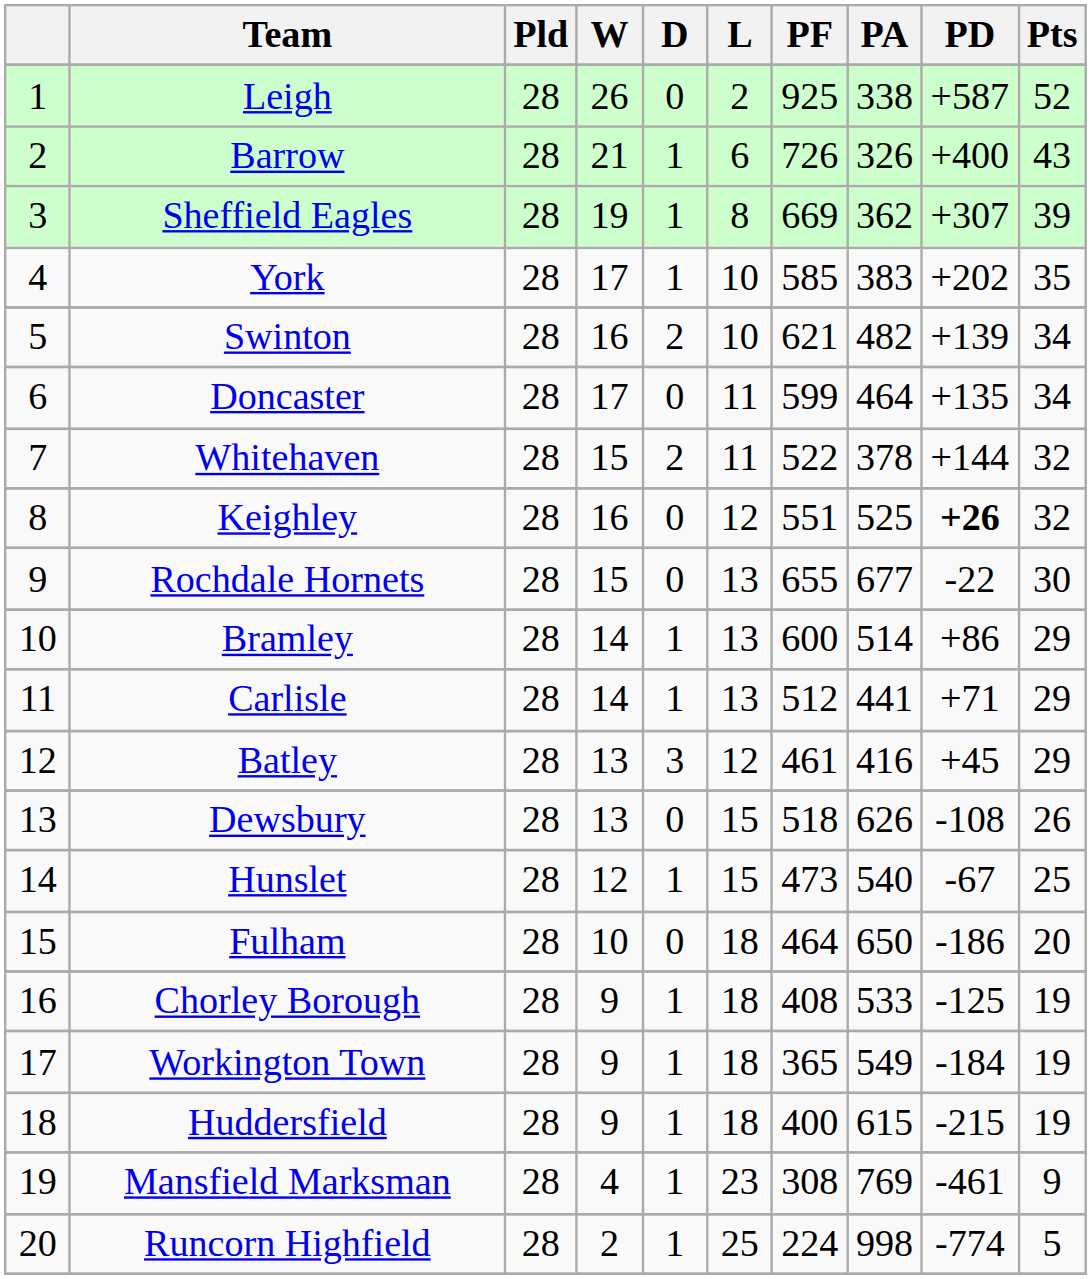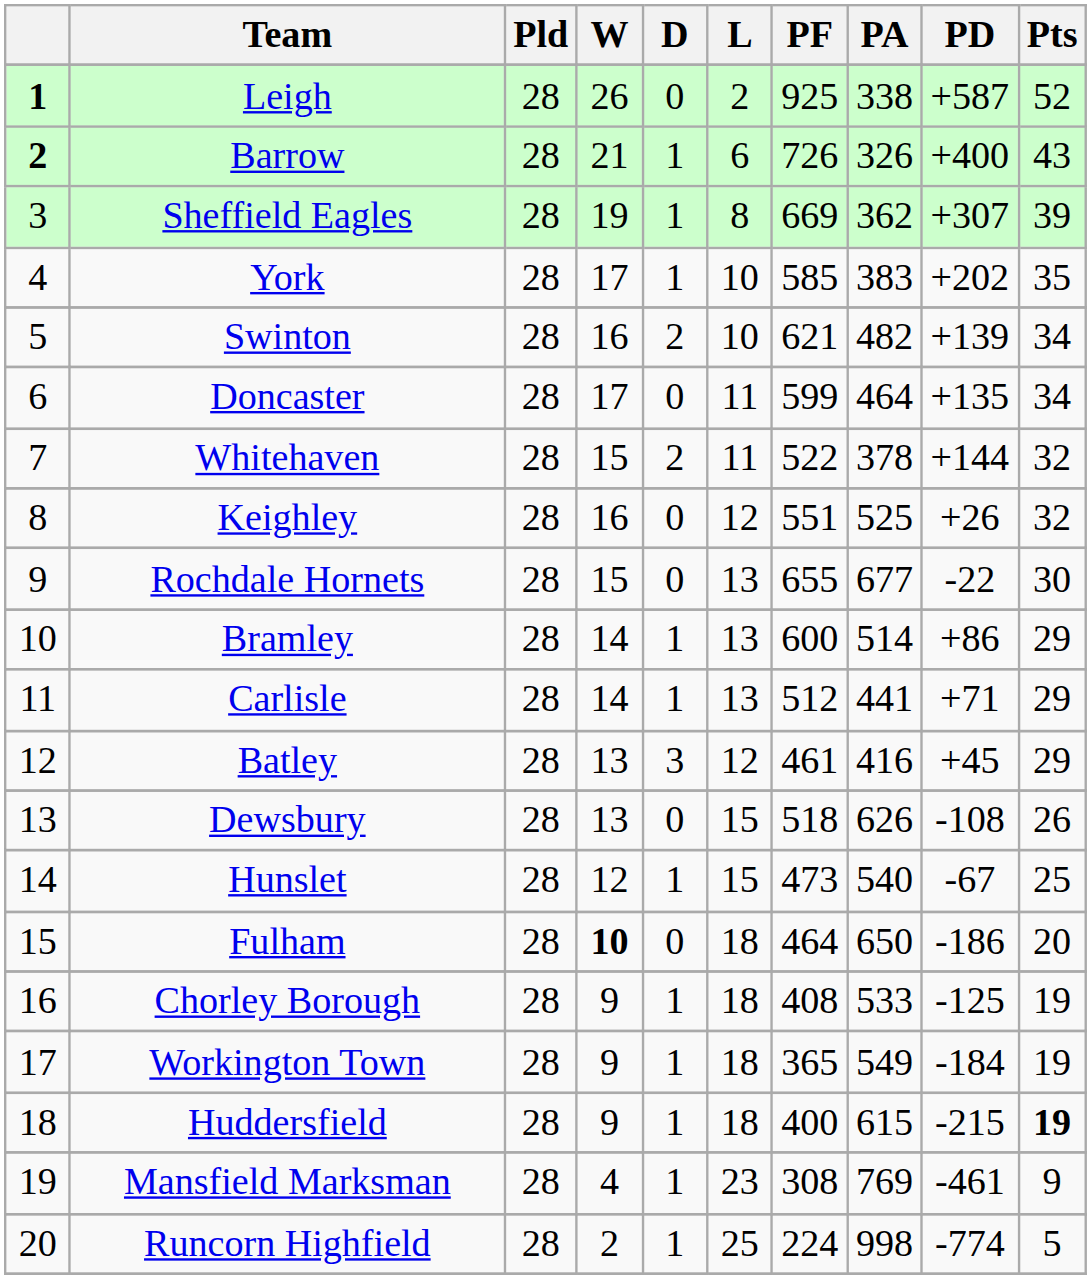(38, 95) normal -> (38, 95) bold
(38, 155) normal -> (38, 155) bold
(970, 517) bold -> (970, 517) normal
(610, 940) normal -> (610, 940) bold
(1052, 1121) normal -> (1052, 1121) bold
